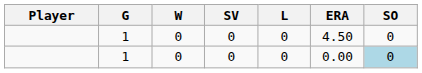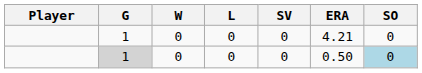columns swapped: (284, 15) <-> (231, 15)
(337, 36) 4.50 -> (337, 36) 4.21
(125, 57) no background -> (125, 57) lightgrey background
(337, 57) 0.00 -> (337, 57) 0.50
